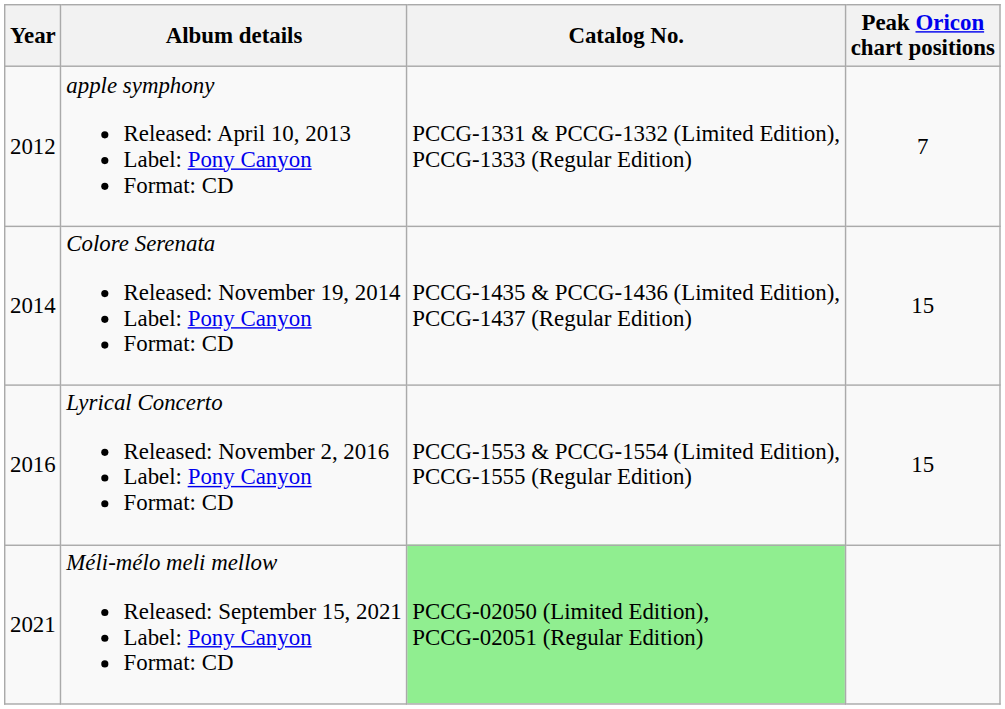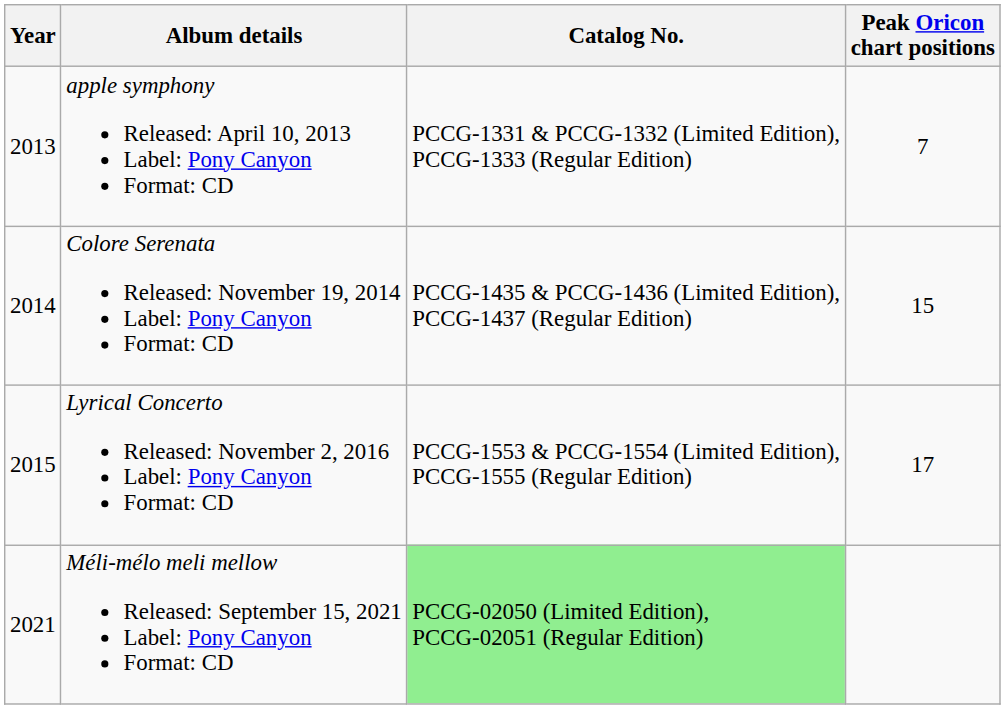(33, 146) 2012 -> (33, 146) 2013
(33, 464) 2016 -> (33, 464) 2015
(923, 464) 15 -> (923, 464) 17
